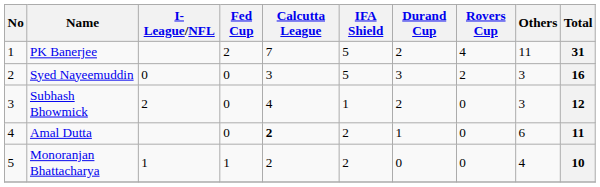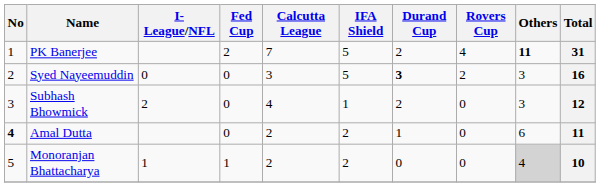(525, 52) normal -> (525, 52) bold
(399, 74) normal -> (399, 74) bold
(11, 133) normal -> (11, 133) bold
(269, 133) bold -> (269, 133) normal
(522, 162) no background -> (522, 162) lightgrey background
